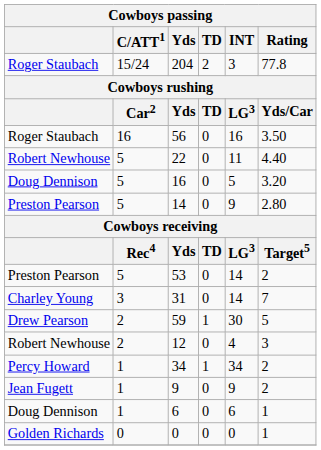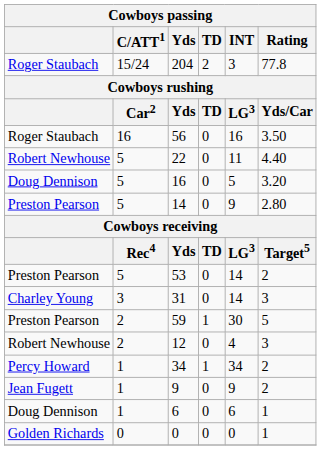(265, 298) 7 -> (265, 298) 3
(48, 320) Drew Pearson -> (53, 320) Preston Pearson
